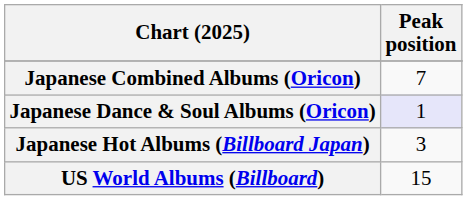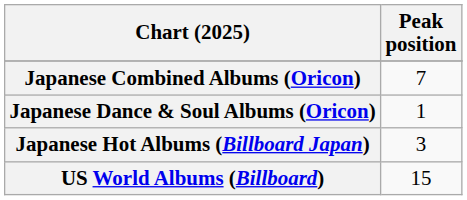(421, 111) lavender background -> (421, 111) no background
